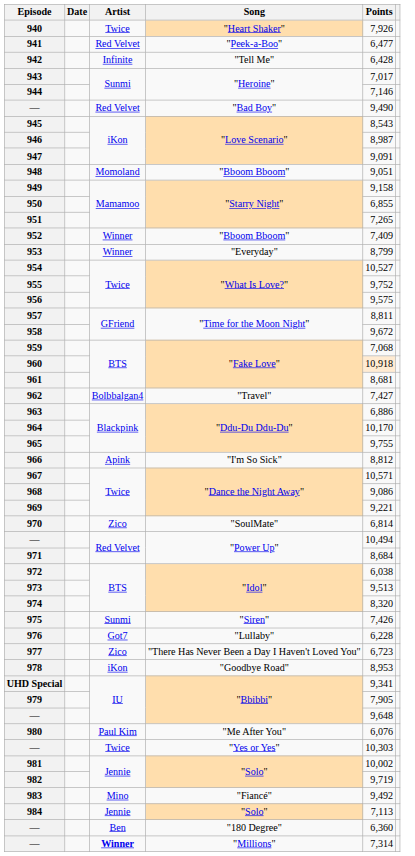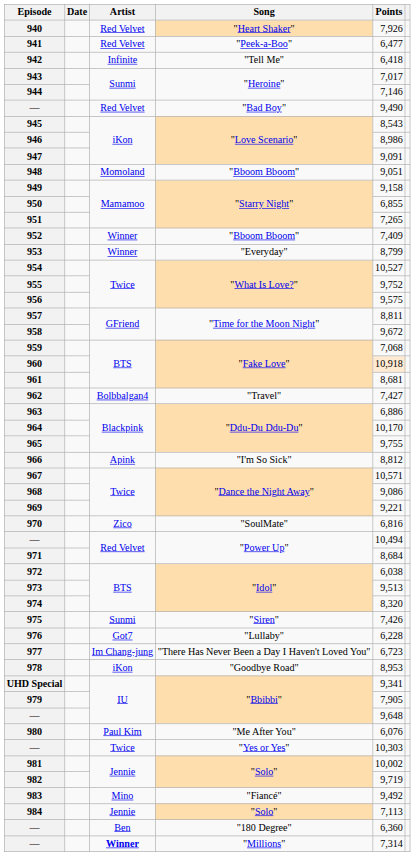(118, 28) Twice -> (122, 28) Red Velvet
(382, 60) 6,428 -> (391, 60) 6,418
(382, 140) 8,987 -> (391, 140) 8,986
(382, 524) 6,814 -> (391, 524) 6,816
(118, 651) Zico -> (122, 651) Im Chang-jung
